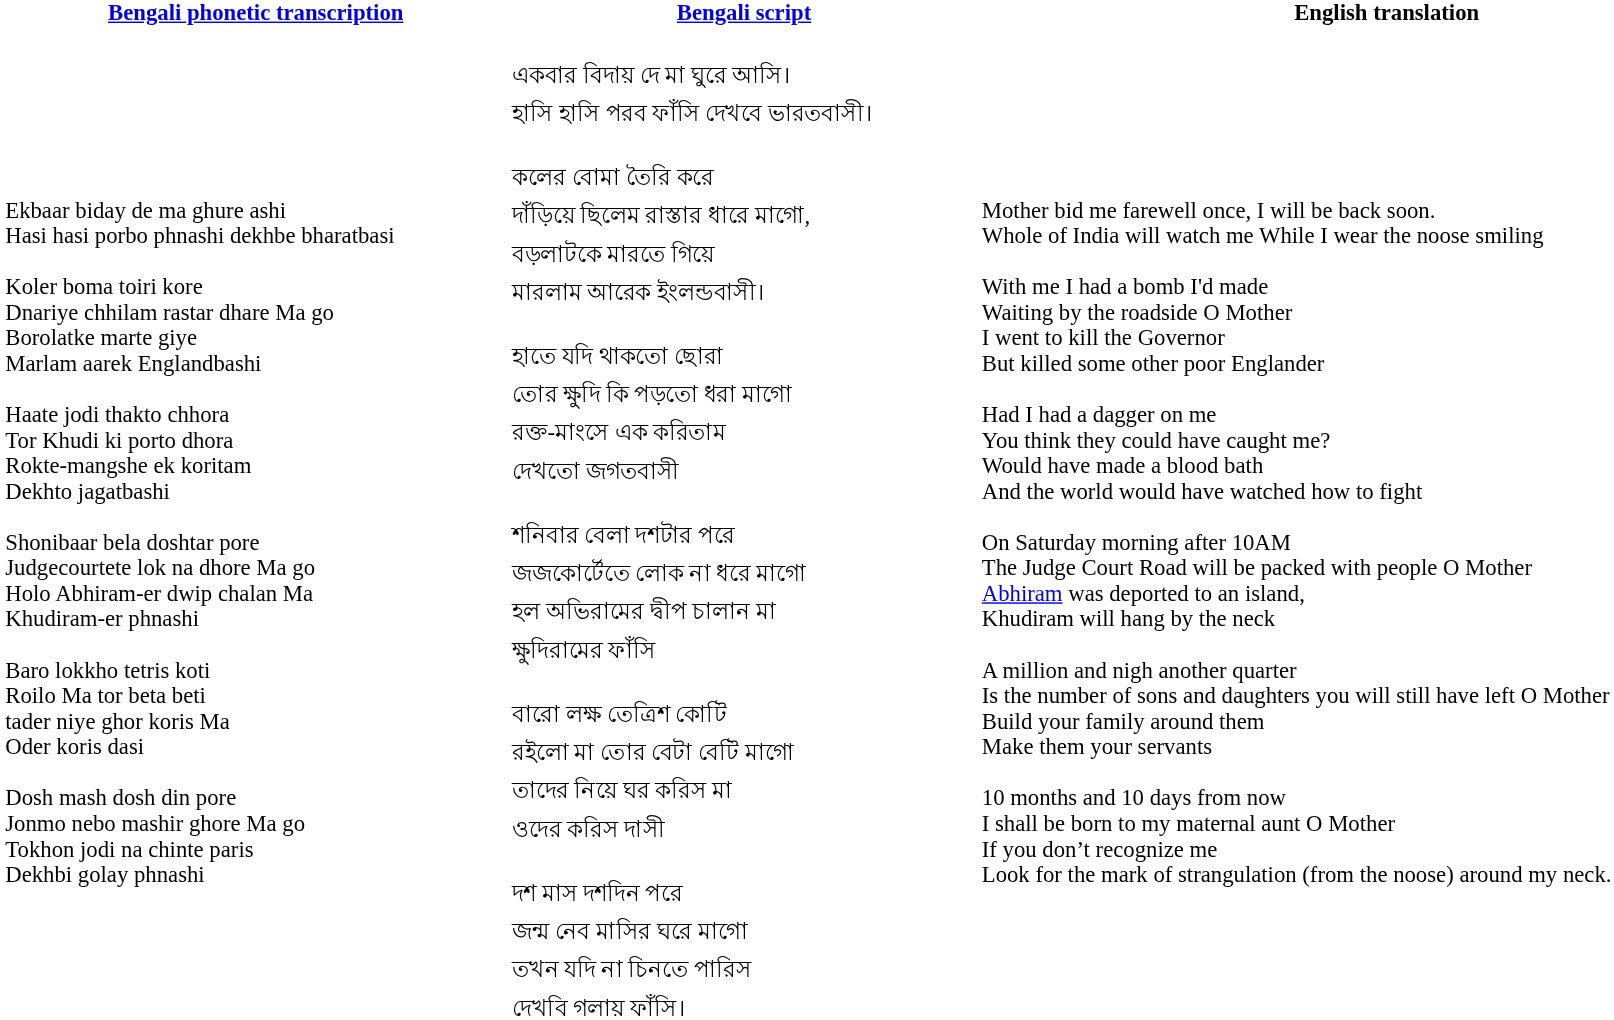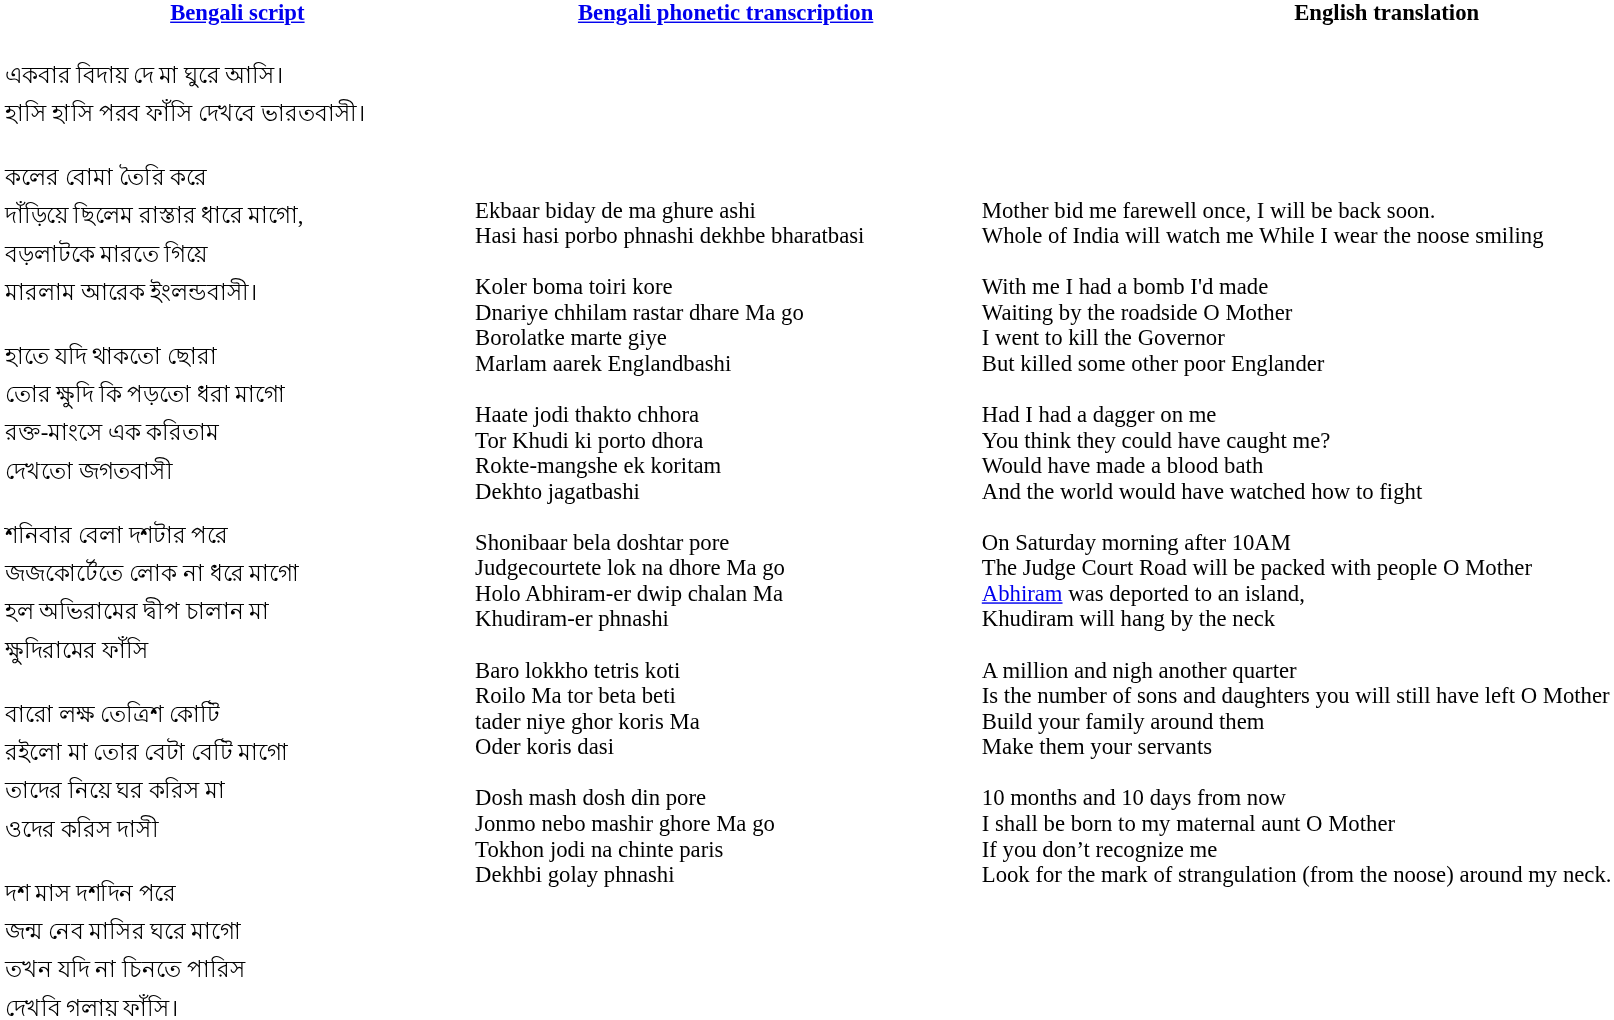columns swapped: (744, 12) <-> (256, 12)
